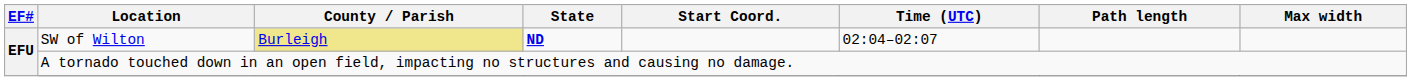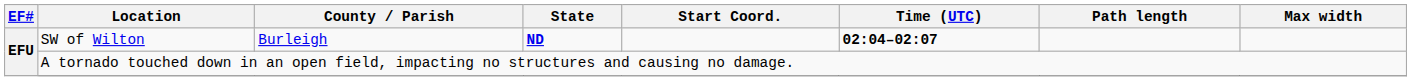(293, 40) khaki background -> (293, 40) no background
(890, 40) normal -> (890, 40) bold
